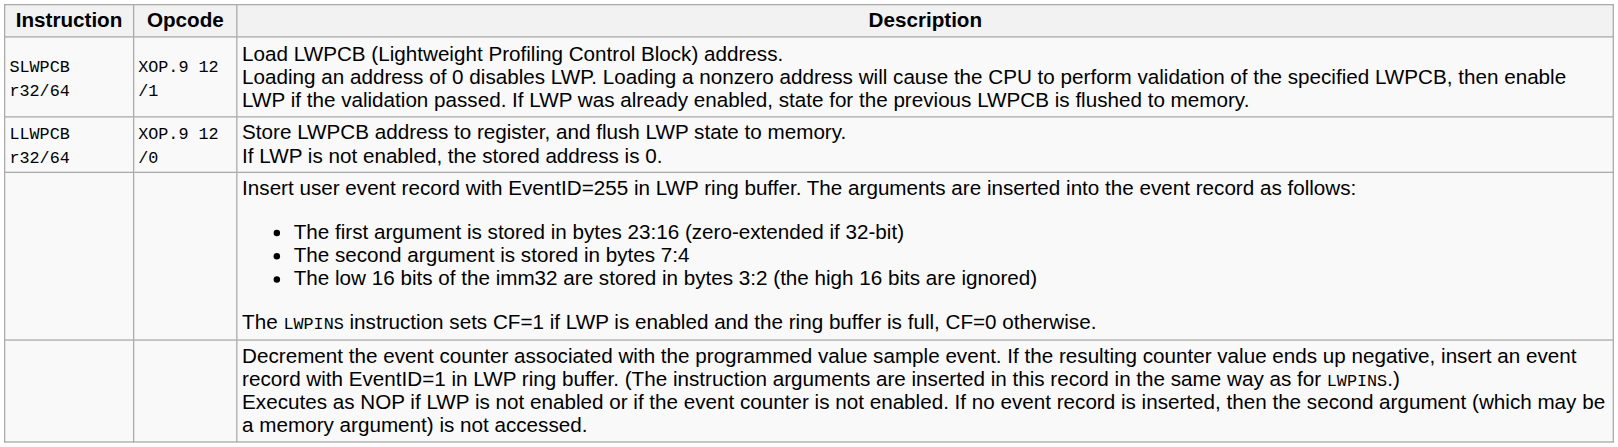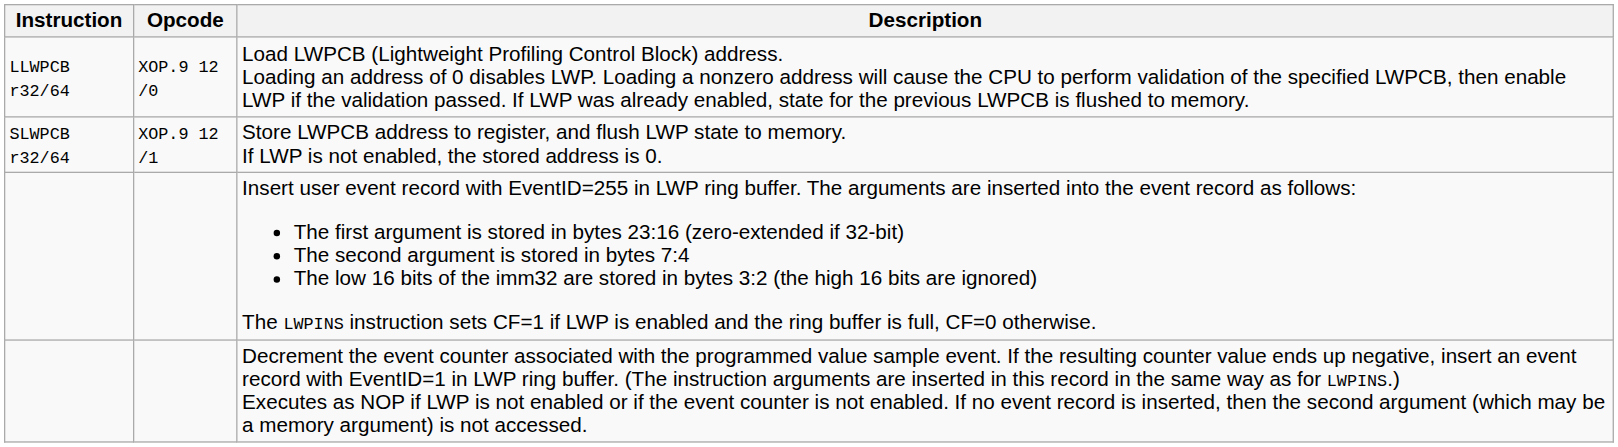(40, 79) SLWPCB r32/64 -> (40, 79) LLWPCB r32/64
(178, 79) XOP.9 12 /1 -> (178, 79) XOP.9 12 /0
(40, 146) LLWPCB r32/64 -> (40, 146) SLWPCB r32/64
(178, 146) XOP.9 12 /0 -> (178, 146) XOP.9 12 /1
